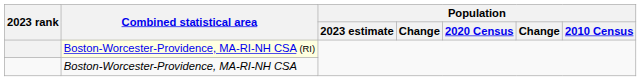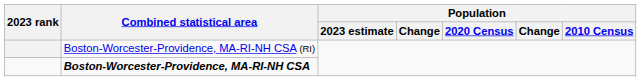(189, 48) lightyellow background -> (189, 48) no background
(180, 66) normal -> (187, 66) bold
